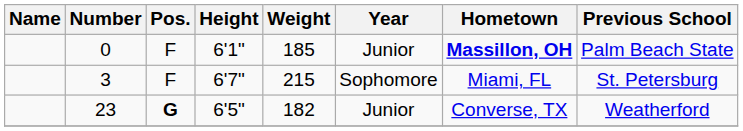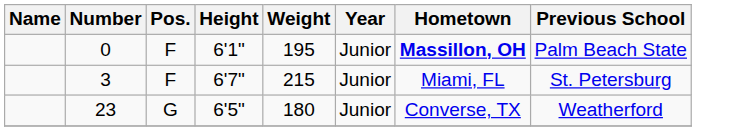(299, 49) 185 -> (299, 49) 195
(388, 79) Sophomore -> (365, 79) Junior
(170, 110) bold -> (170, 110) normal
(299, 110) 182 -> (299, 110) 180
